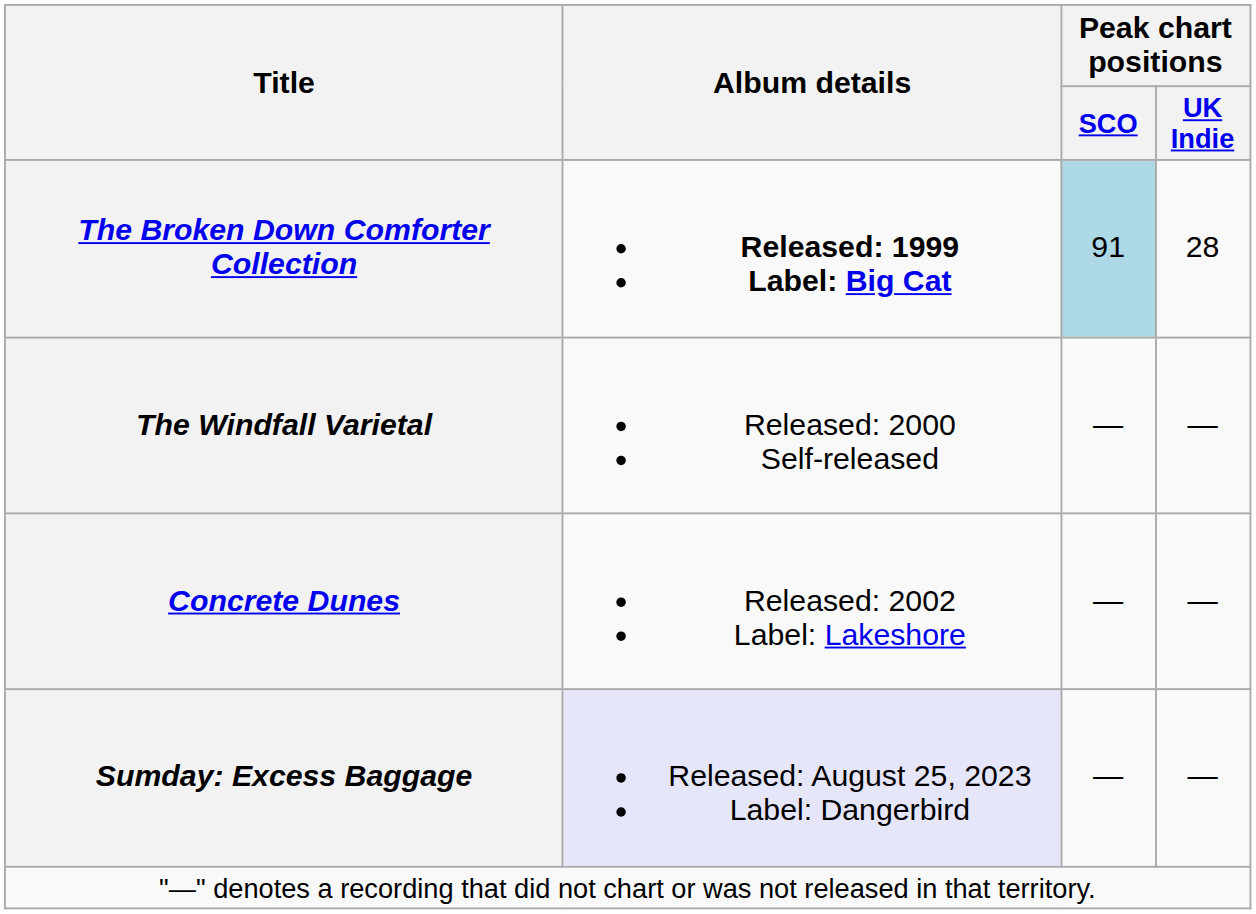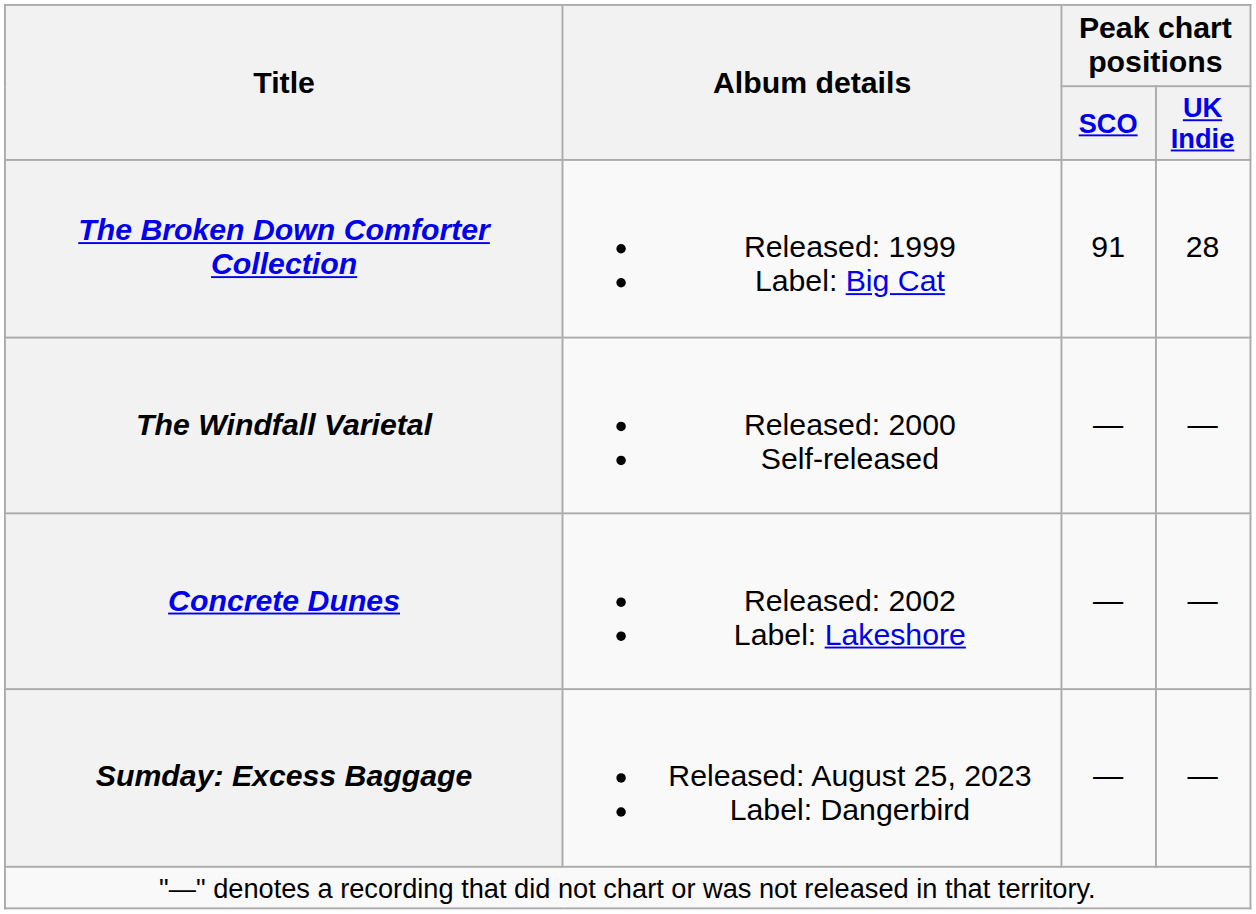(812, 265) bold -> (812, 265) normal
(1108, 247) lightblue background -> (1108, 247) no background
(812, 795) lavender background -> (812, 795) no background
